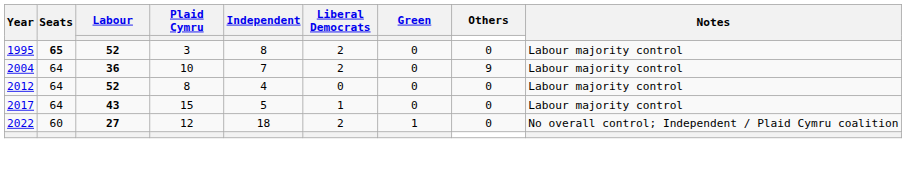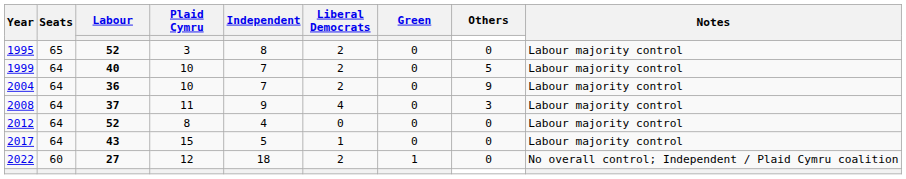(56, 50) bold -> (56, 50) normal
+ row: (21, 68)
+ row: (21, 105)
